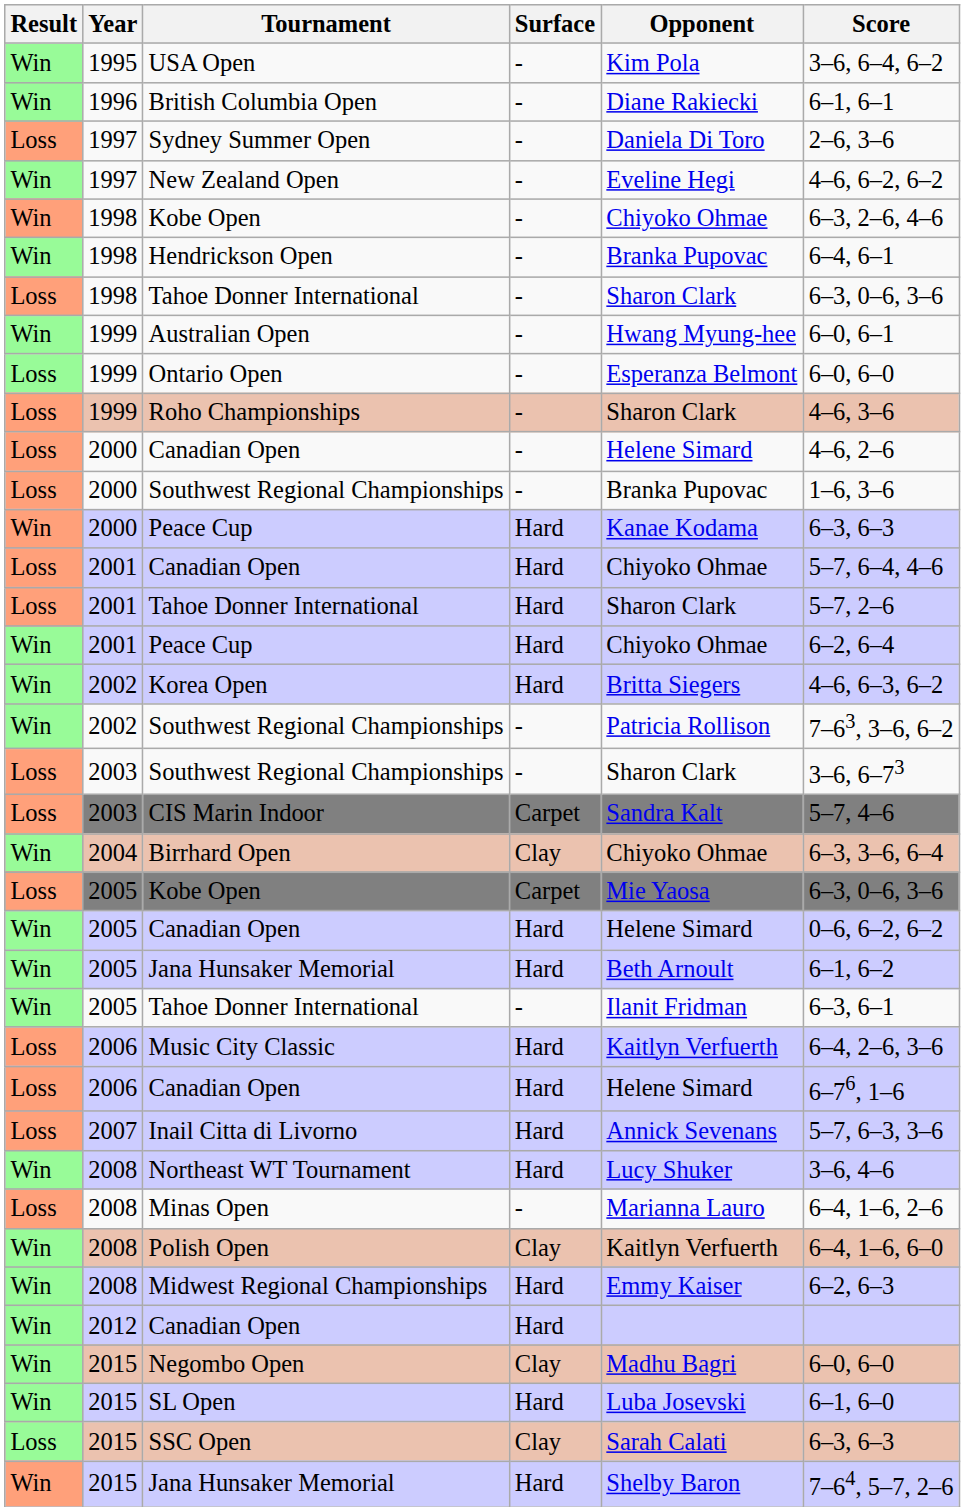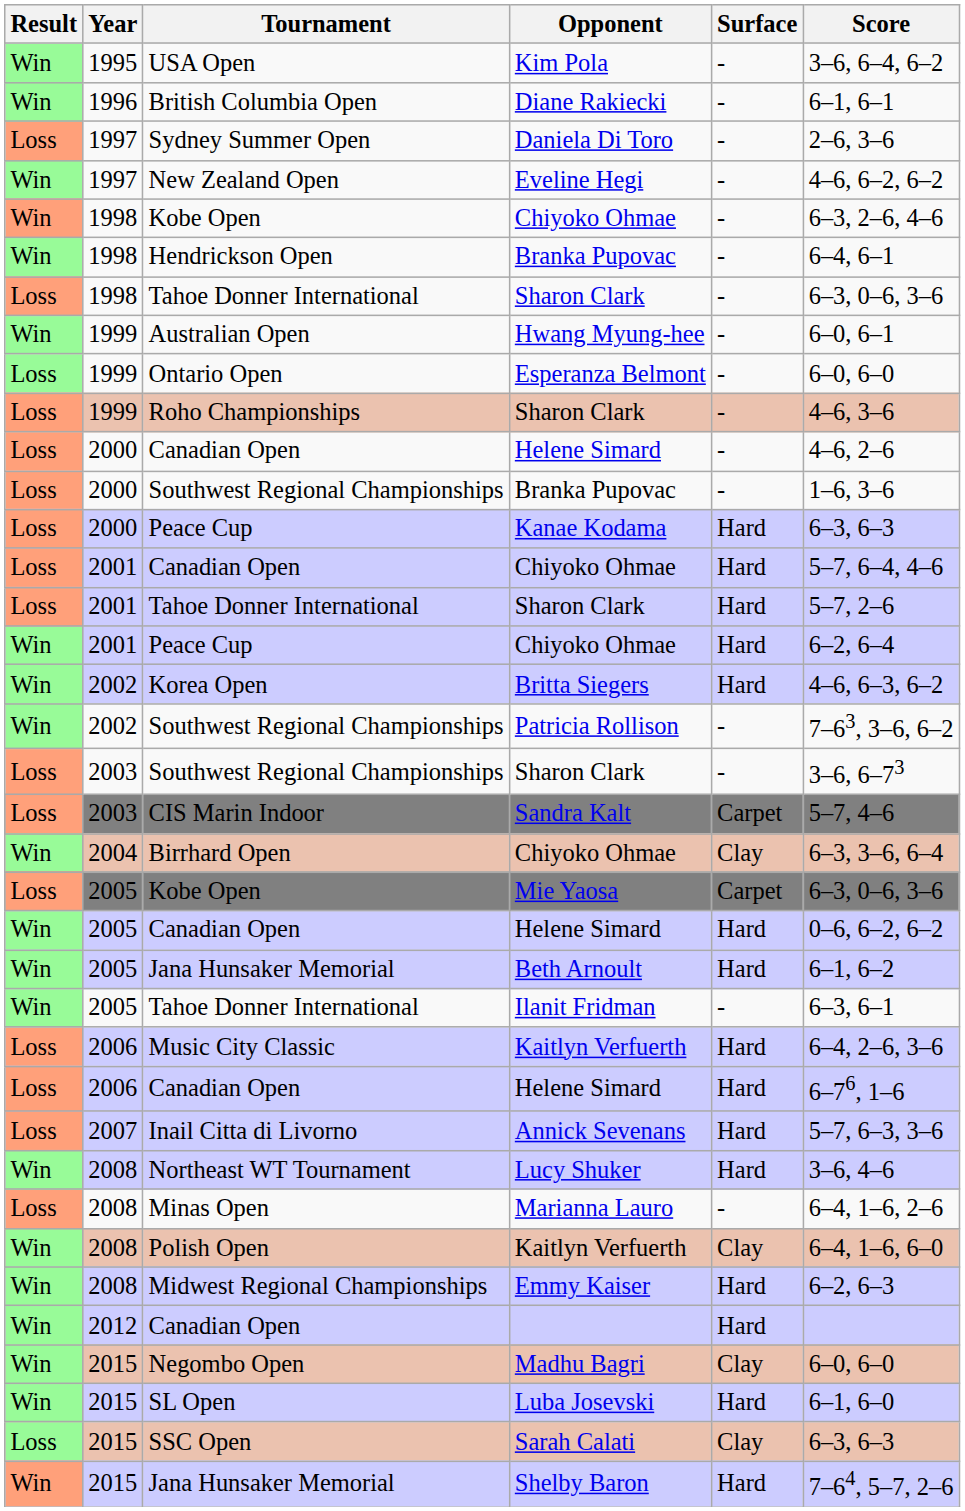columns swapped: (555, 23) <-> (702, 23)
(31, 528) Win -> (34, 528) Loss
